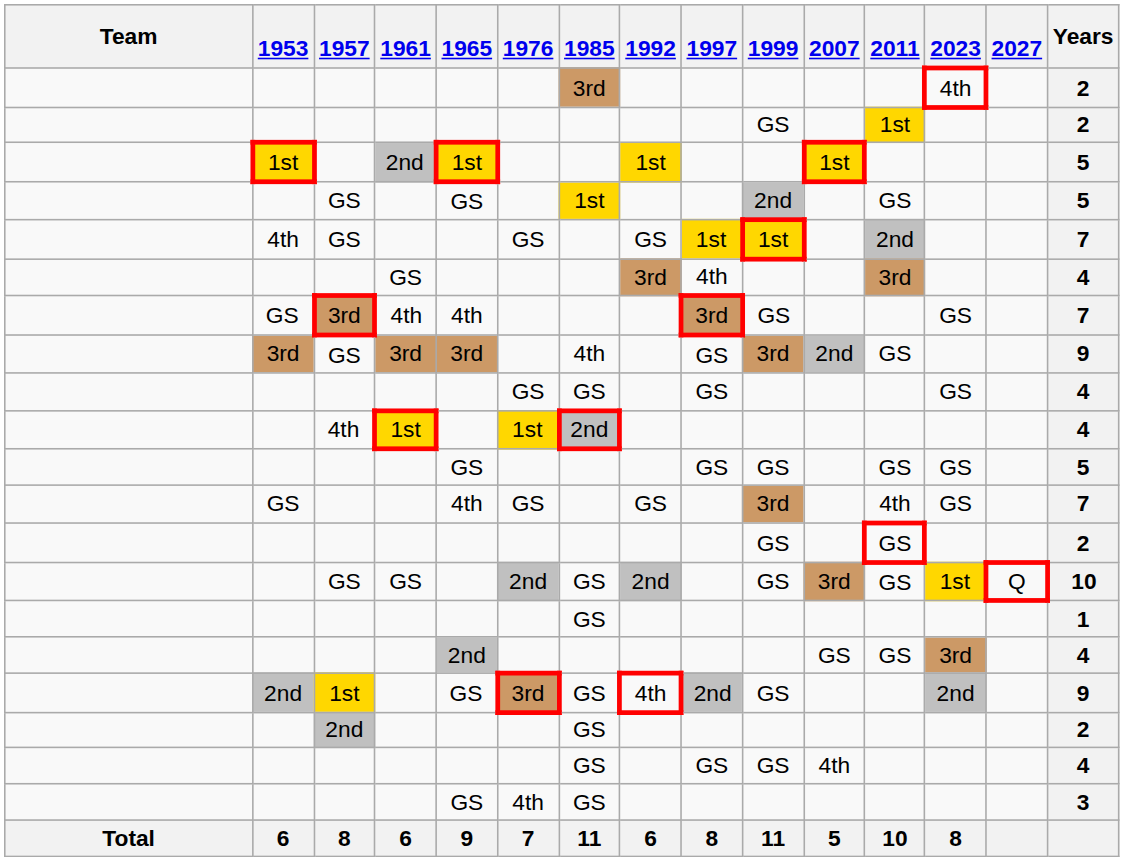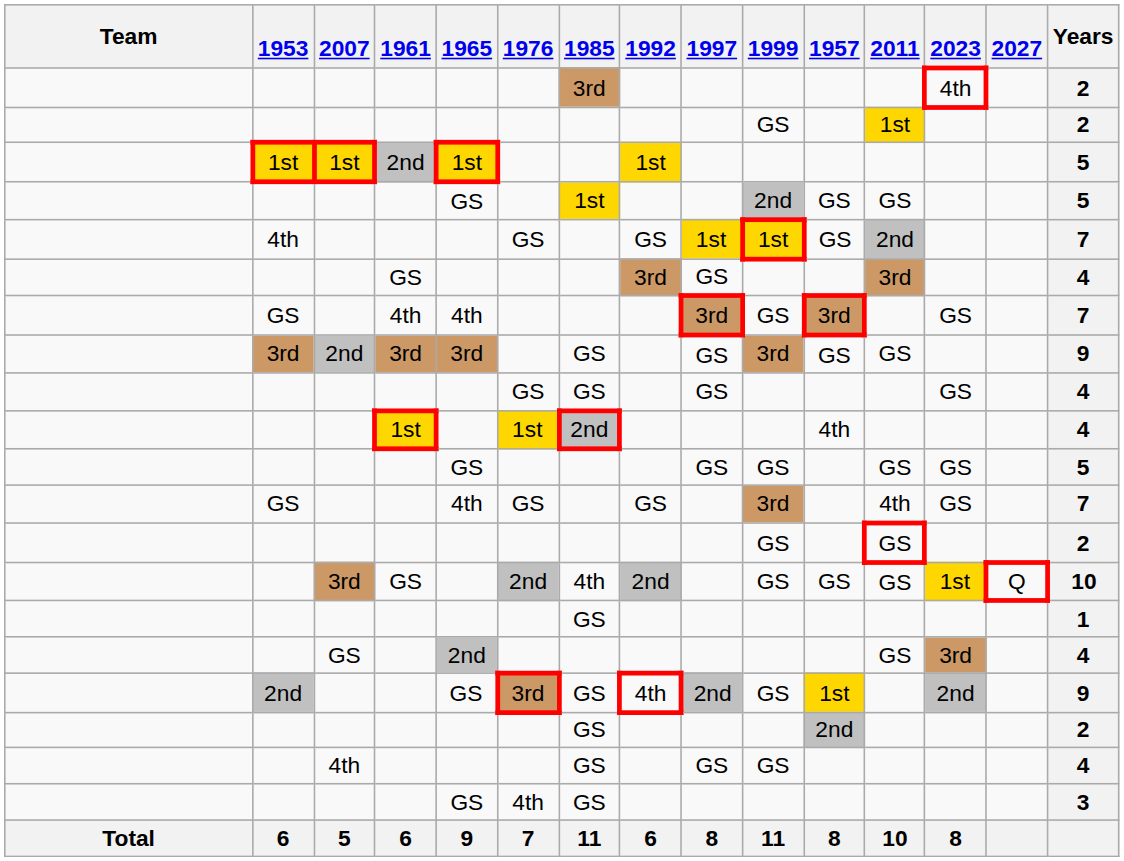columns swapped: (344, 49) <-> (834, 49)
(712, 277) 4th -> (712, 277) GS
(589, 354) 4th -> (589, 354) GS
(589, 582) GS -> (589, 582) 4th
